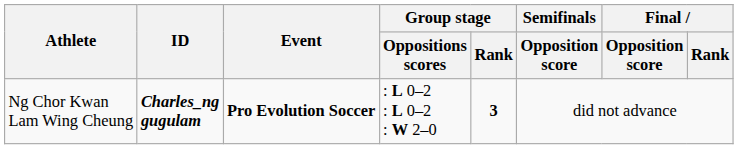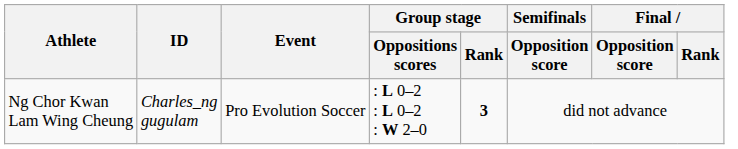(180, 111) bold -> (179, 111) normal
(301, 111) bold -> (295, 111) normal
